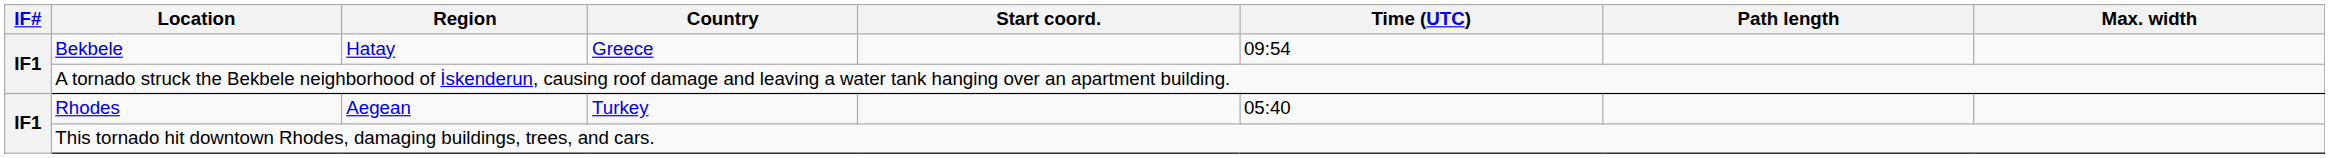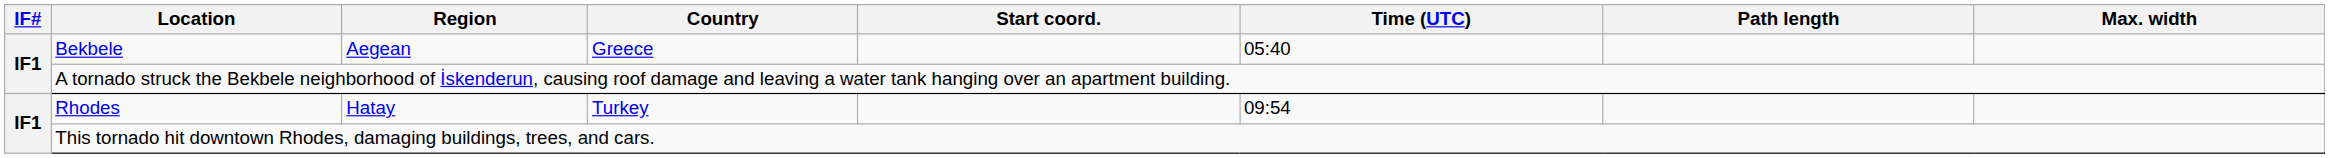(371, 49) Hatay -> (379, 49) Aegean
(1267, 49) 09:54 -> (1267, 49) 05:40
(379, 108) Aegean -> (371, 108) Hatay
(1267, 108) 05:40 -> (1267, 108) 09:54
